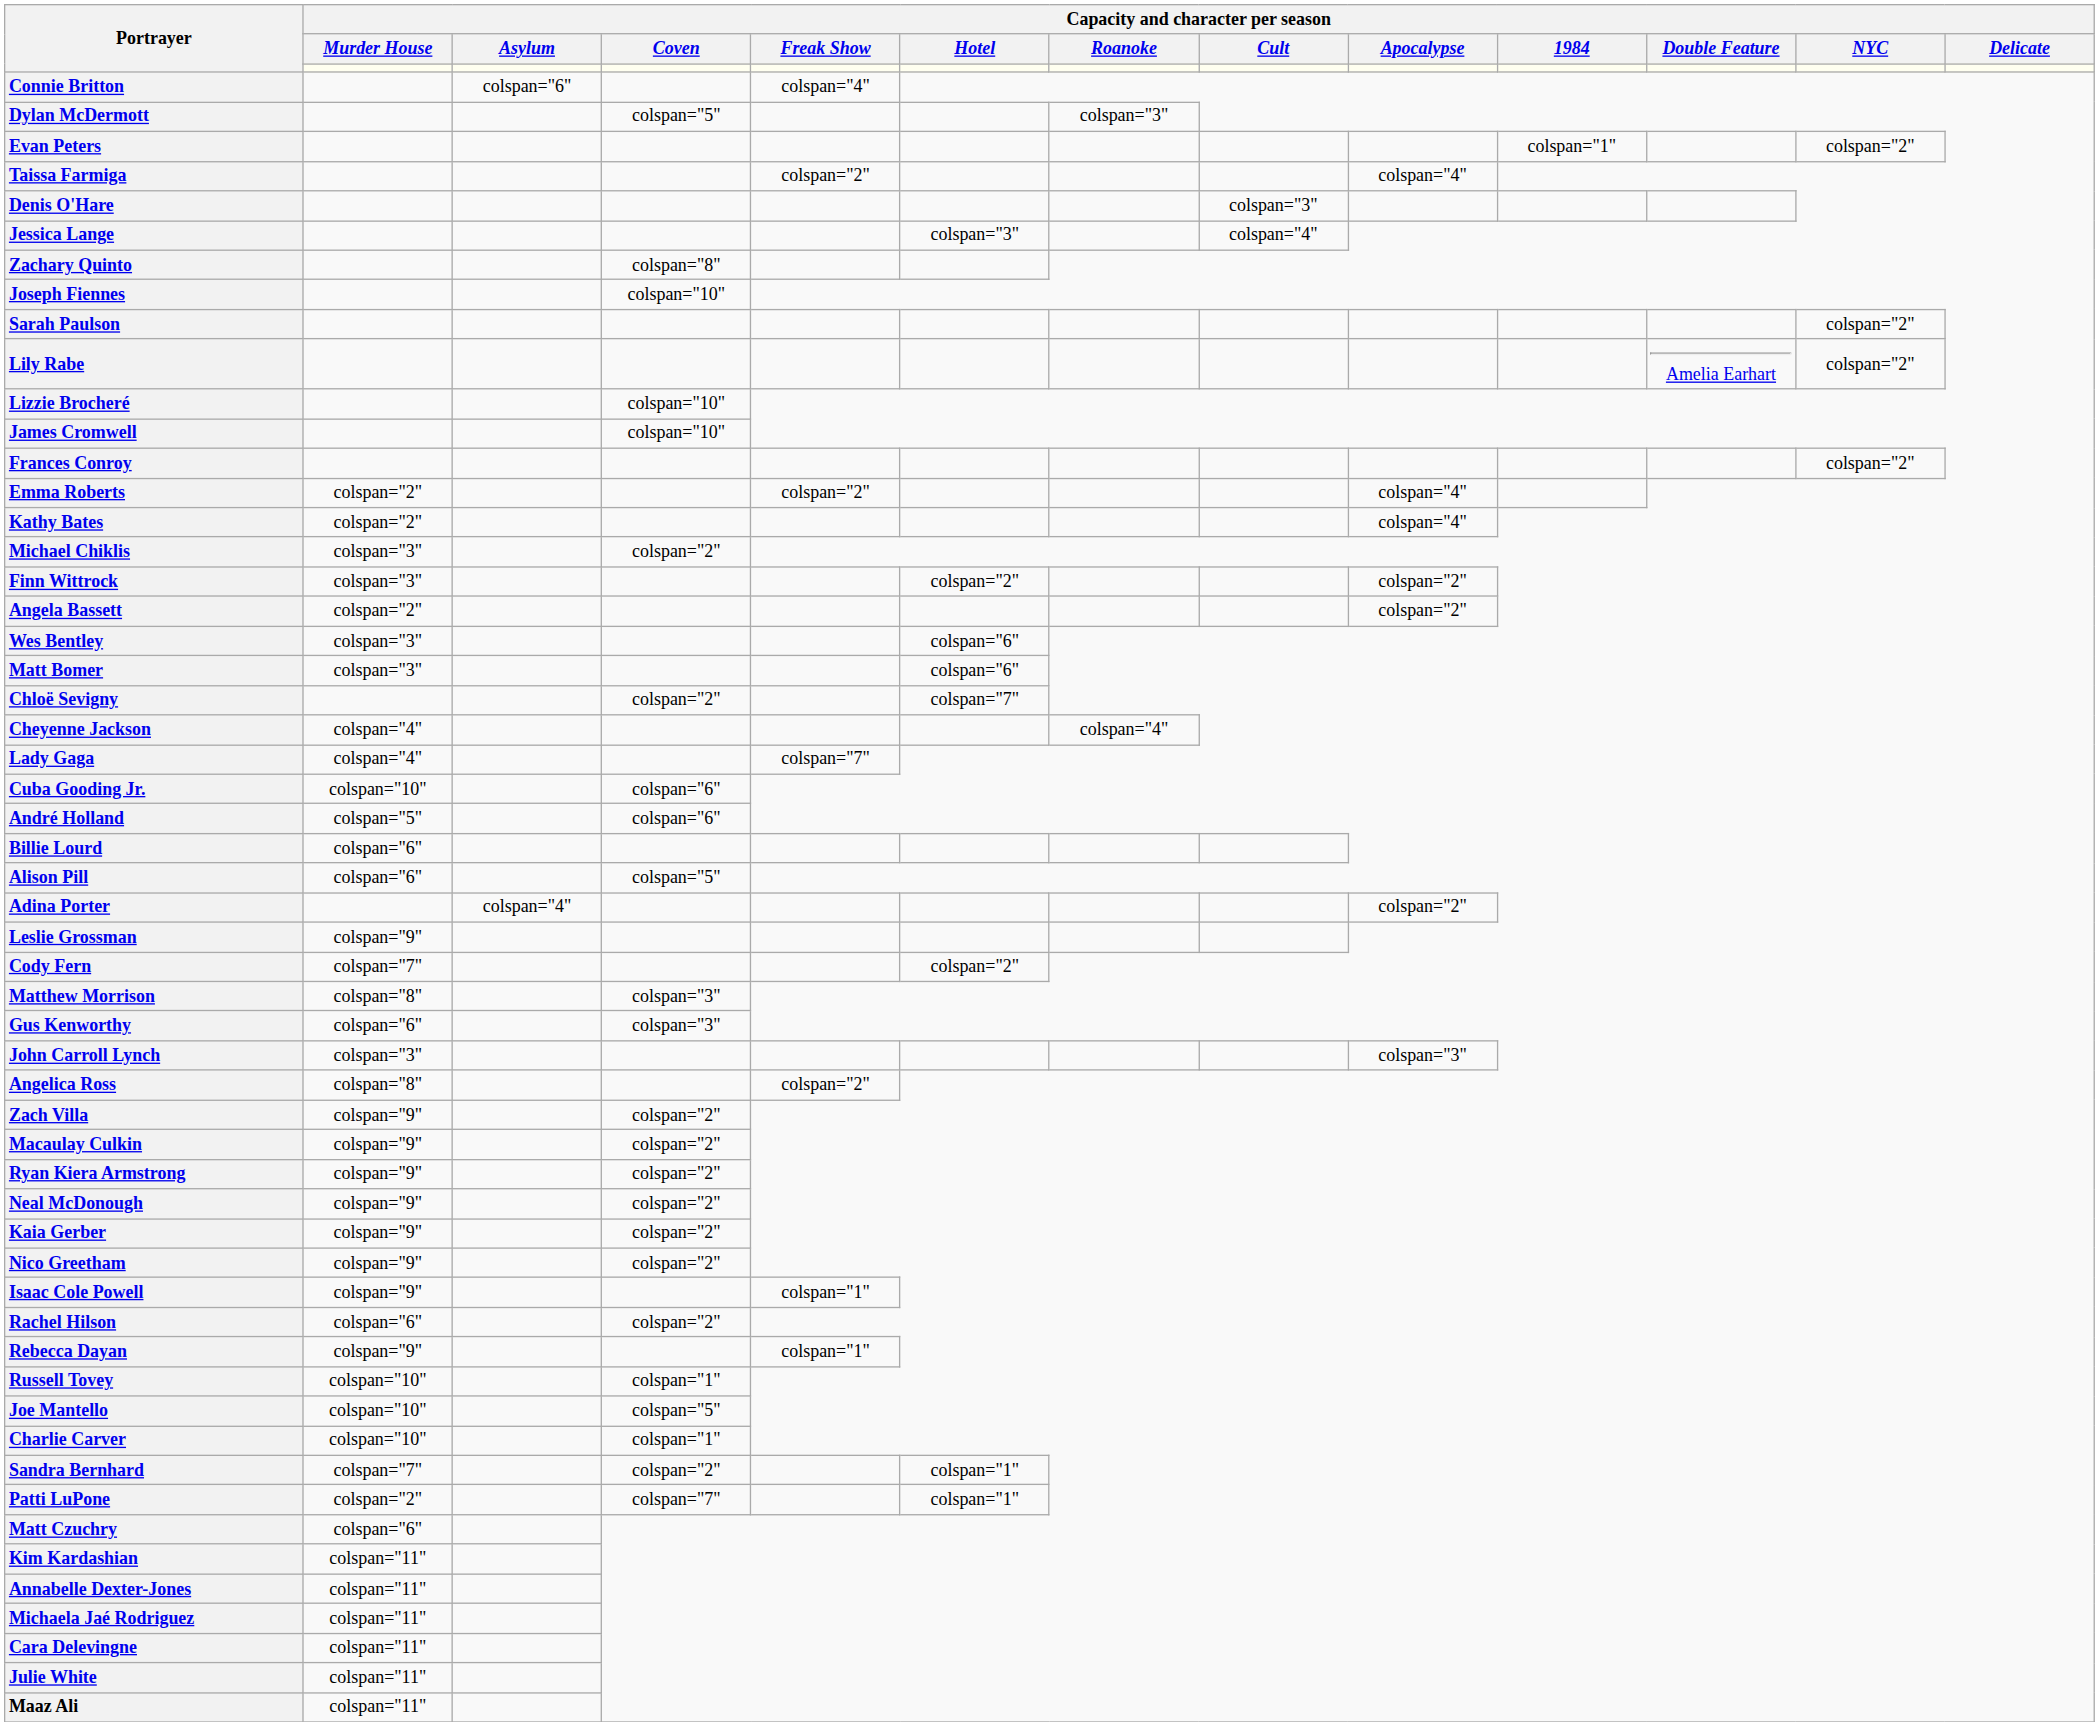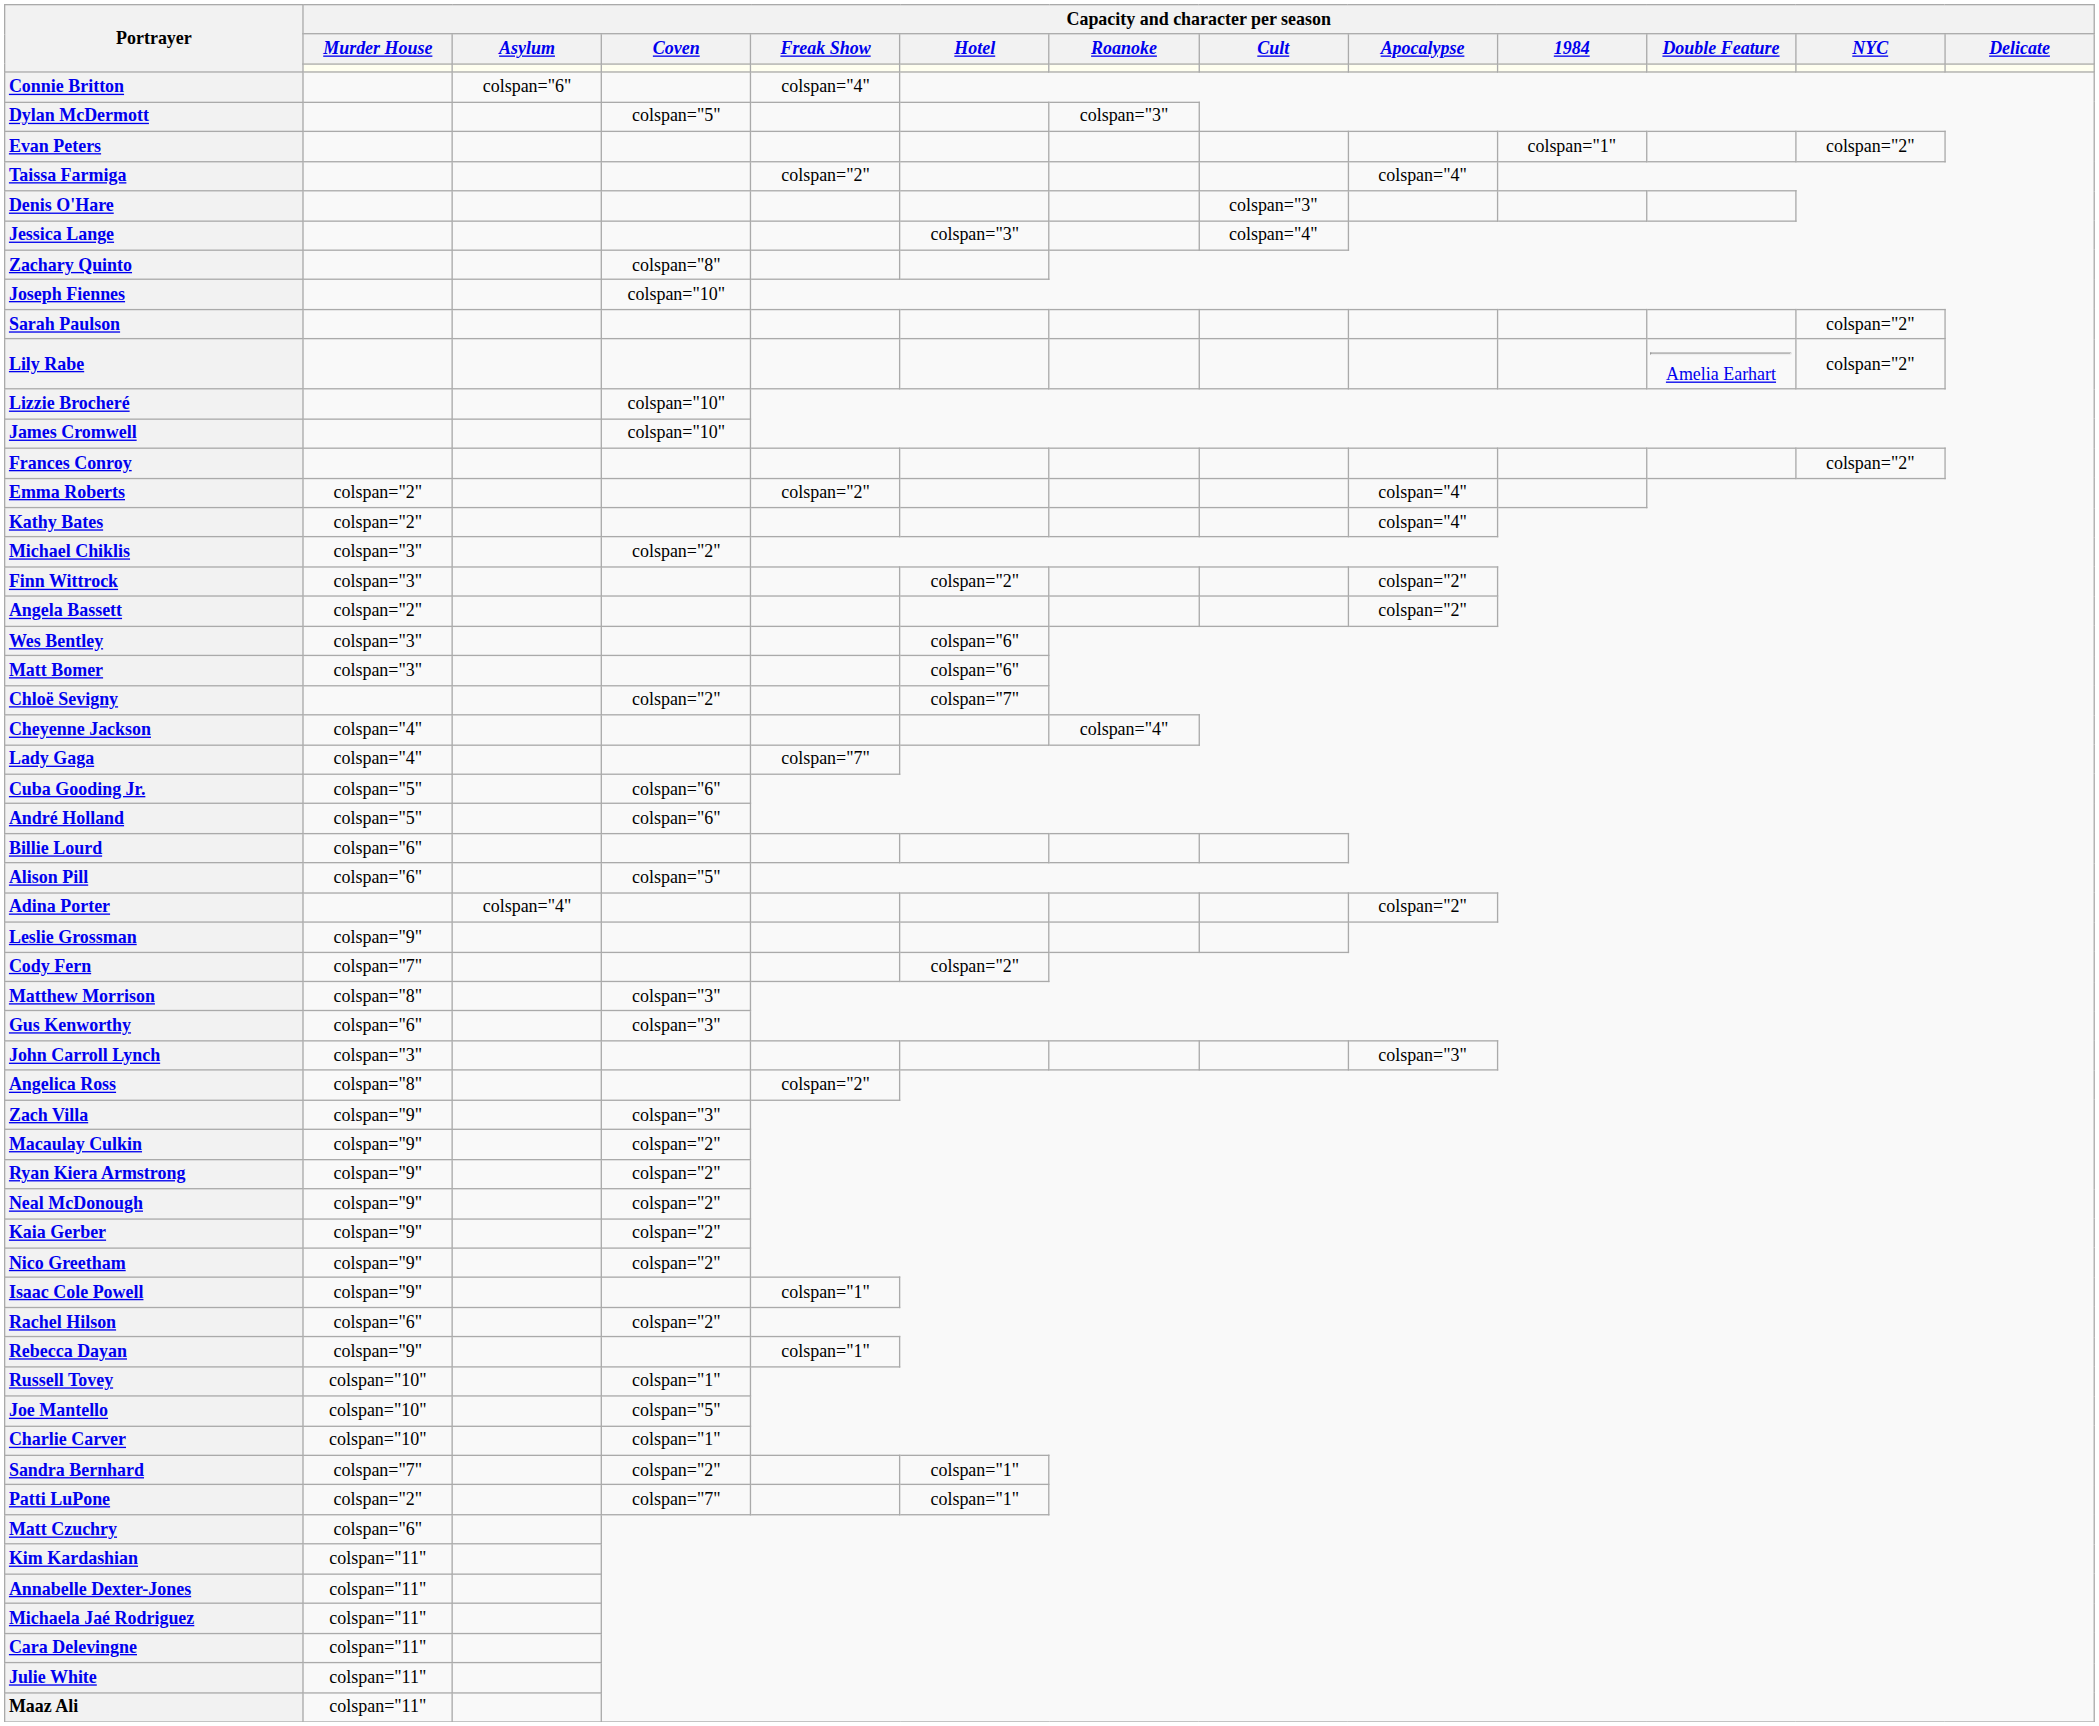(378, 788) colspan="10" -> (378, 788) colspan="5"
(676, 1114) colspan="2" -> (676, 1114) colspan="3"
